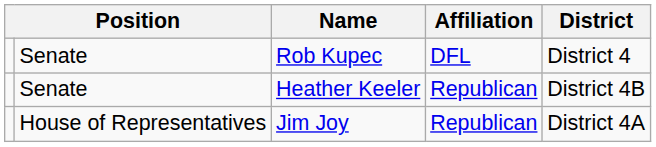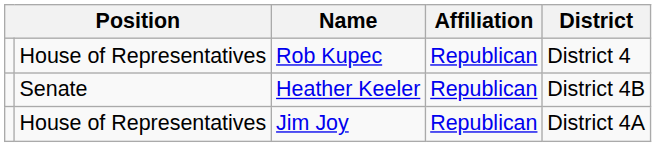(53, 55) Senate -> (143, 55) House of Representatives
(450, 55) DFL -> (484, 55) Republican
